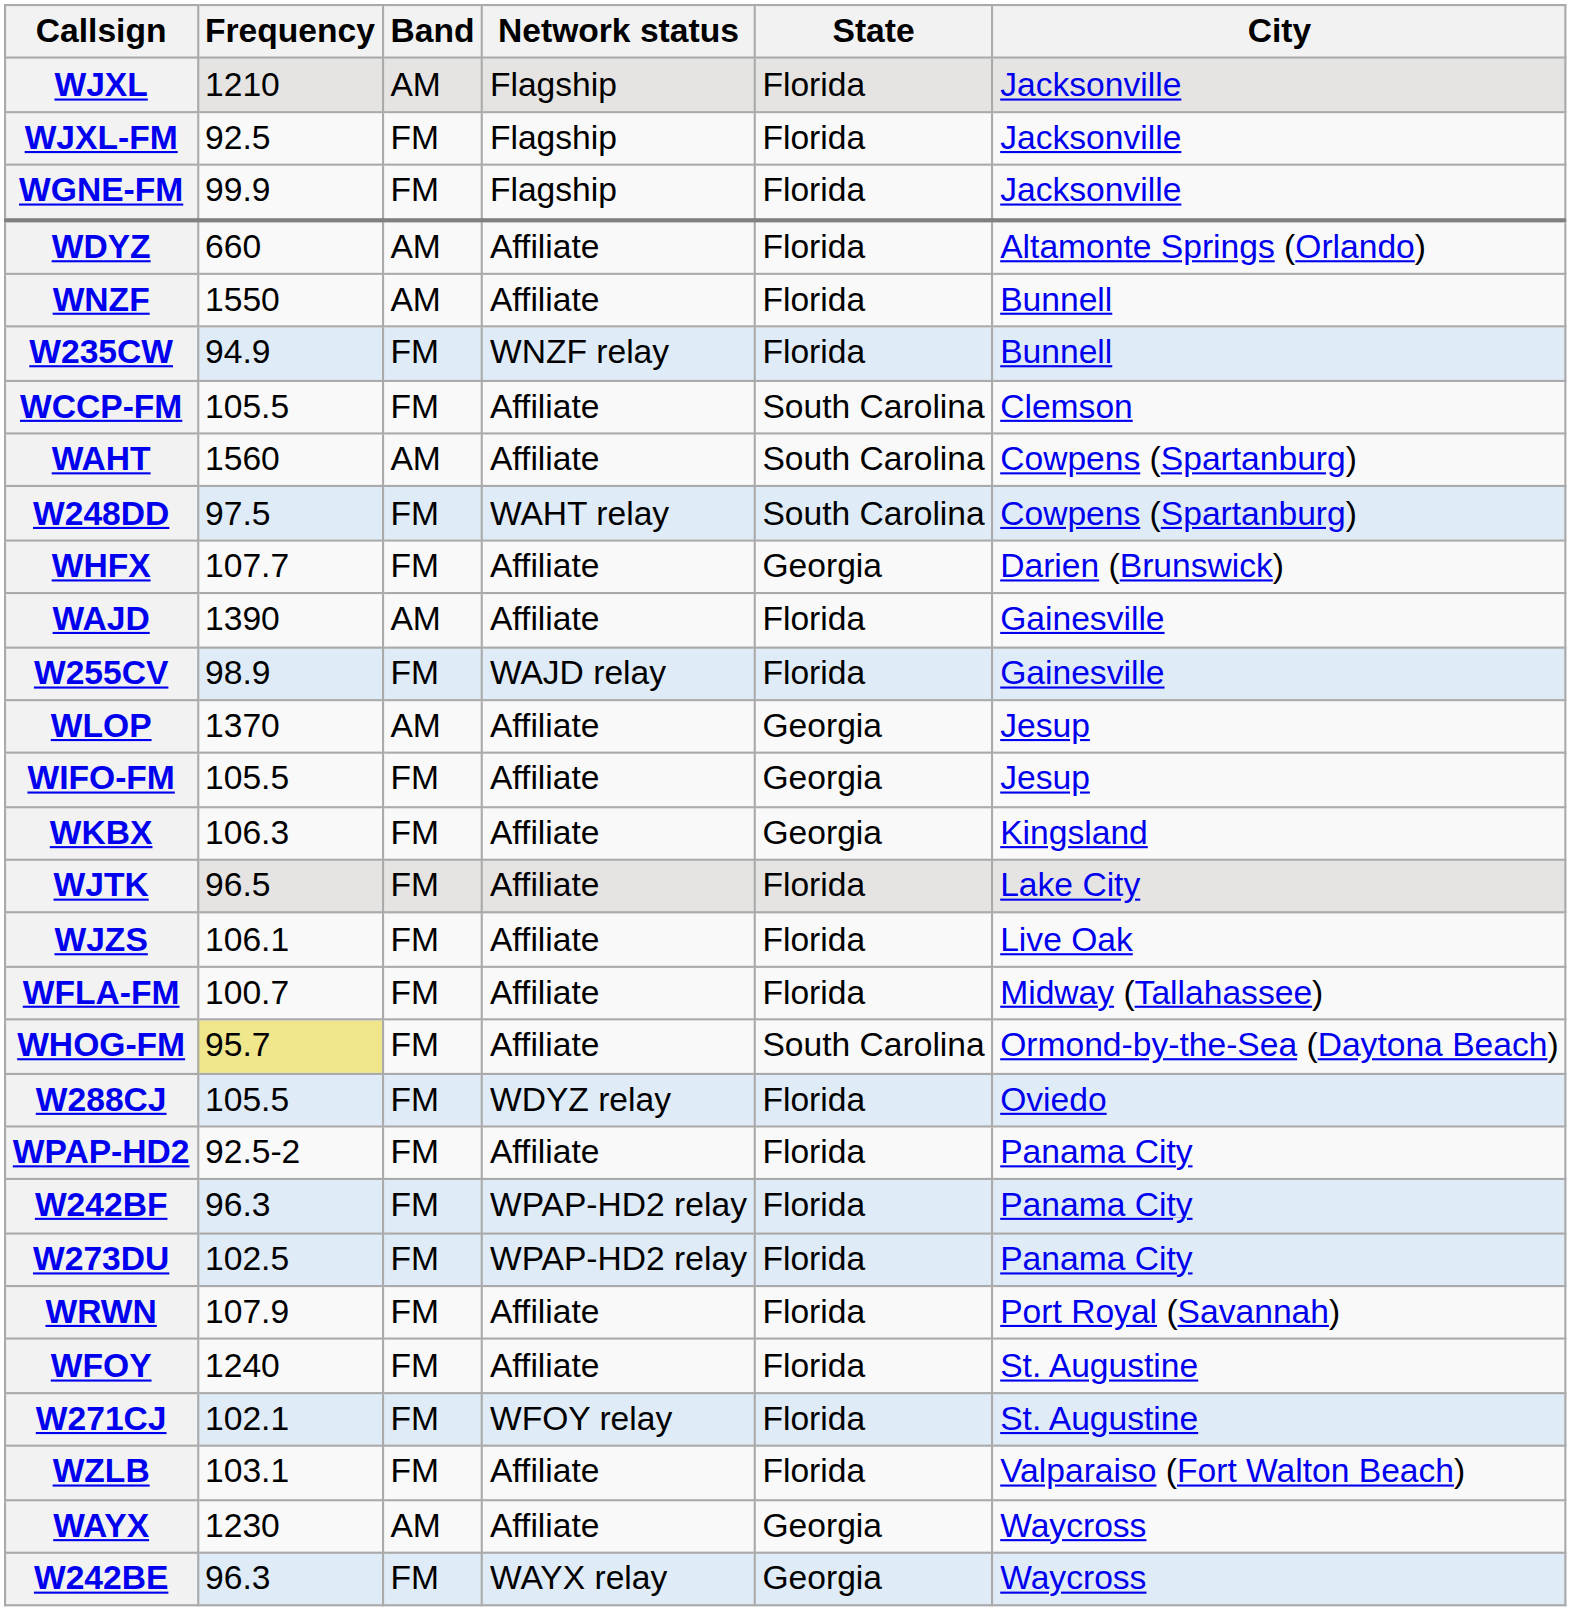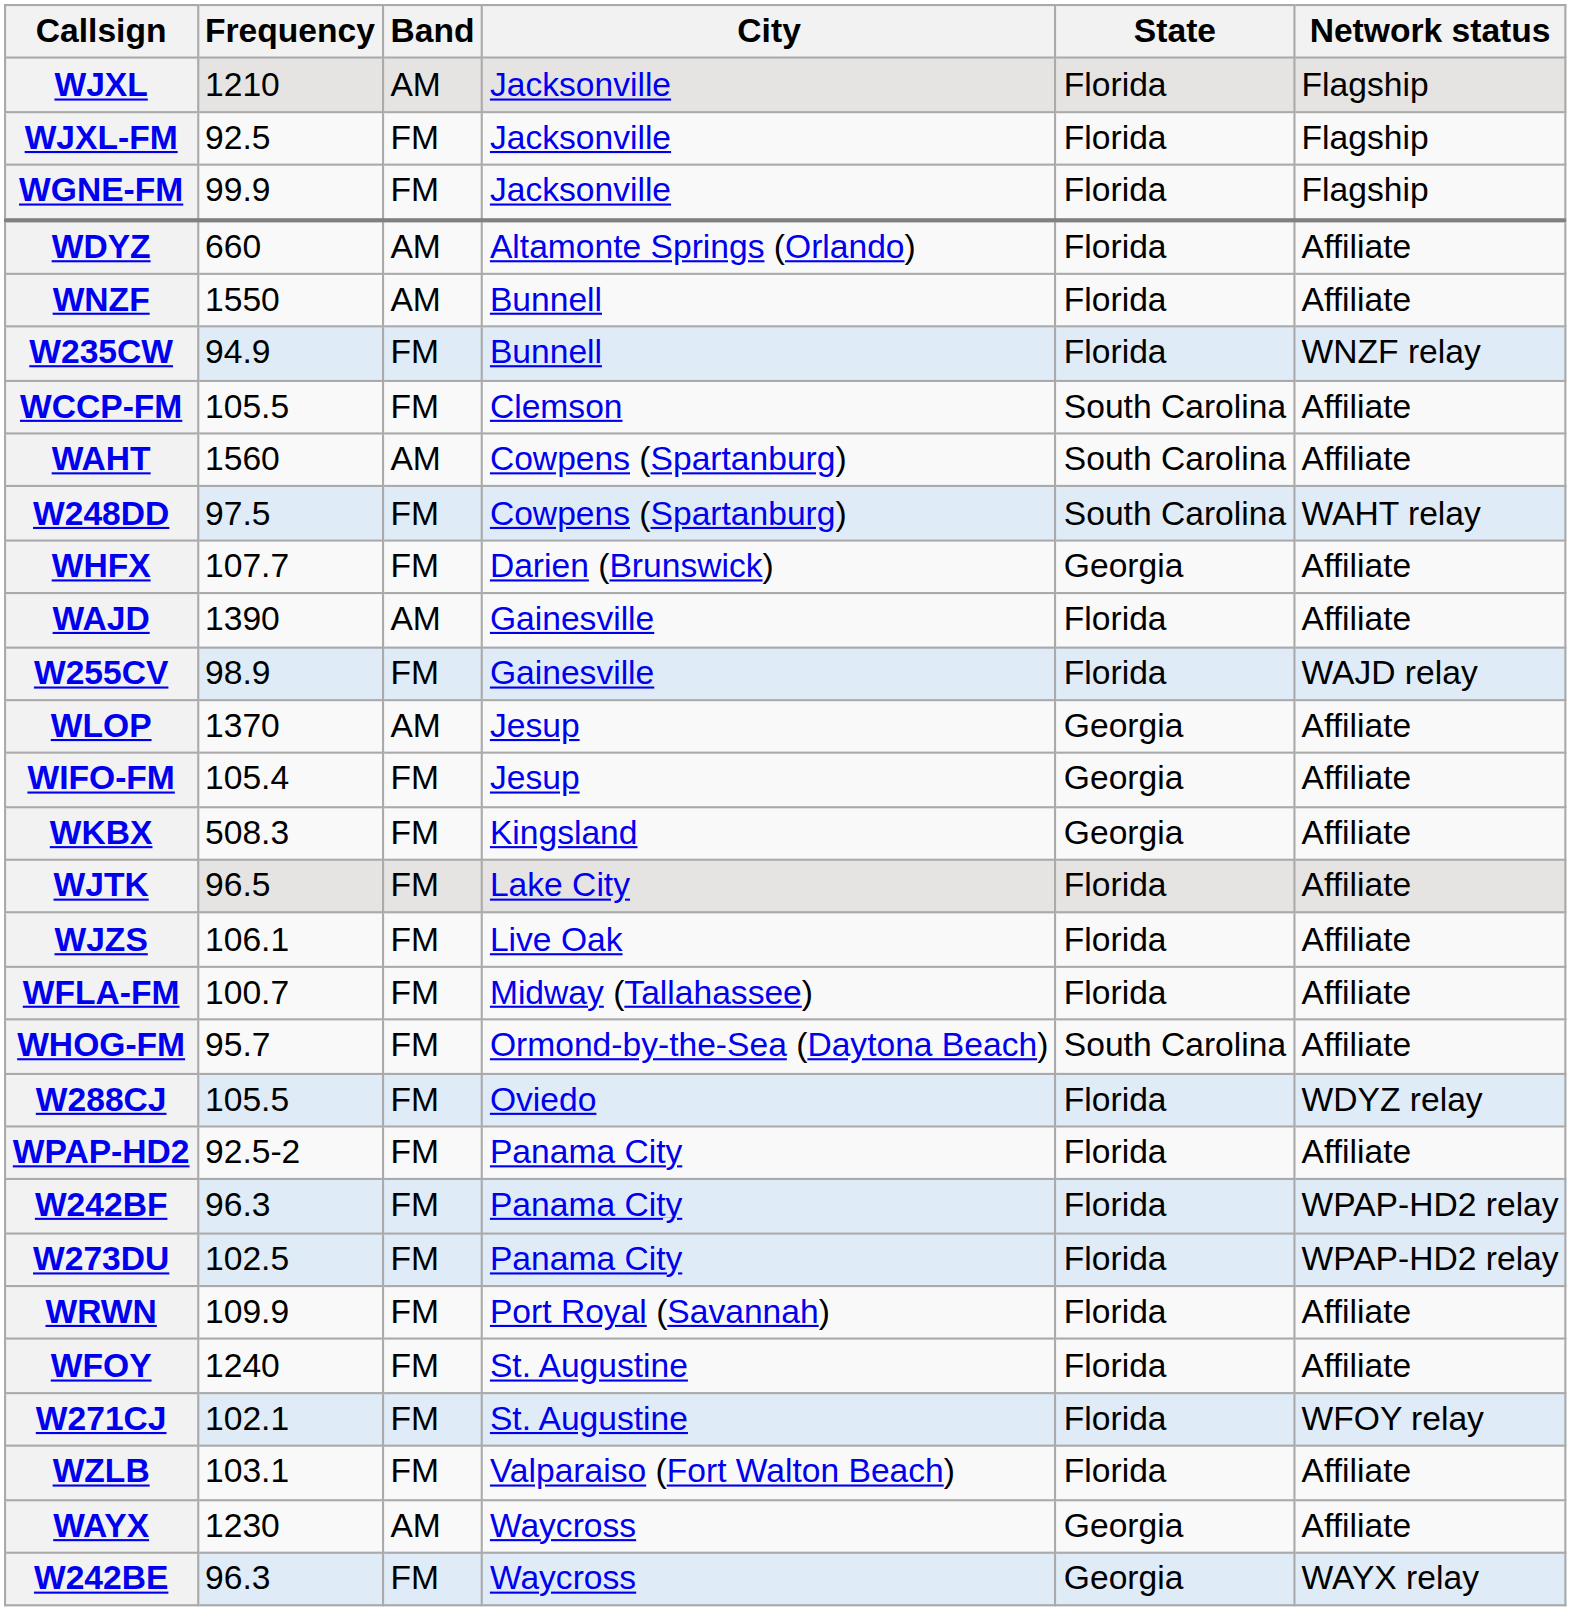columns swapped: (1279, 31) <-> (618, 31)
(247, 779) 105.5 -> (247, 779) 105.4
(247, 832) 106.3 -> (247, 832) 508.3
(238, 1045) khaki background -> (238, 1045) no background
(247, 1312) 107.9 -> (247, 1312) 109.9
